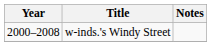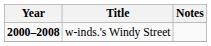(33, 32) normal -> (33, 32) bold
